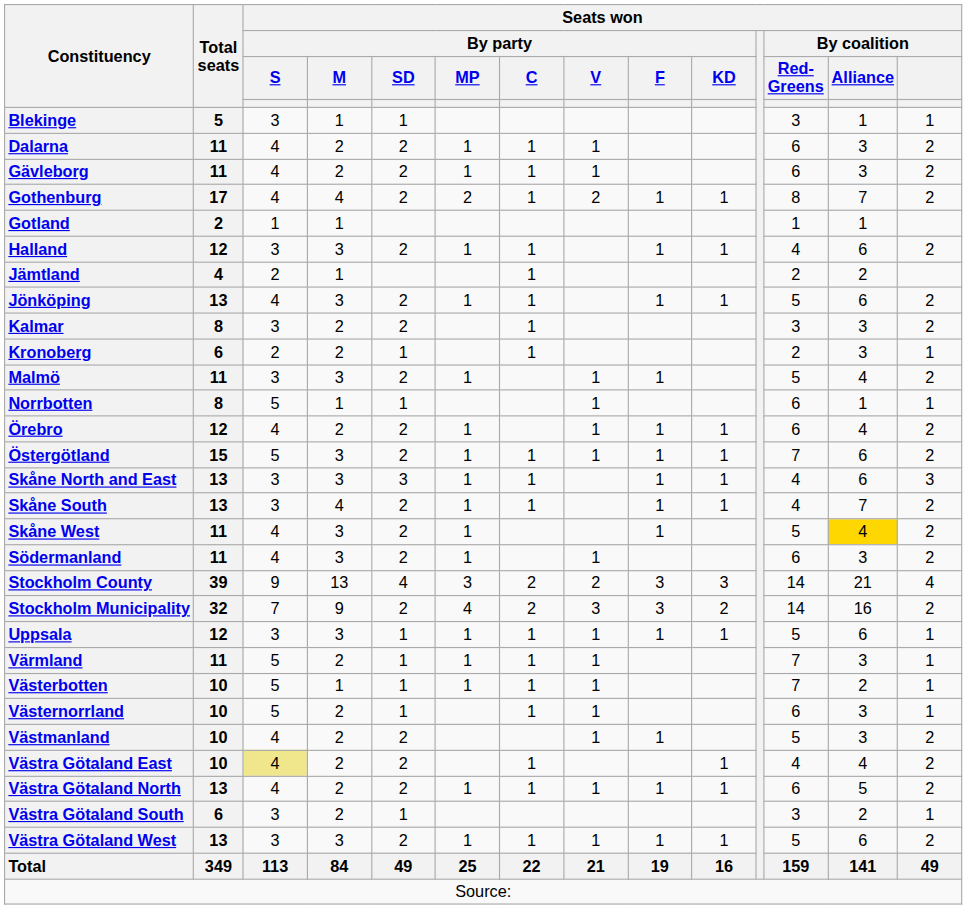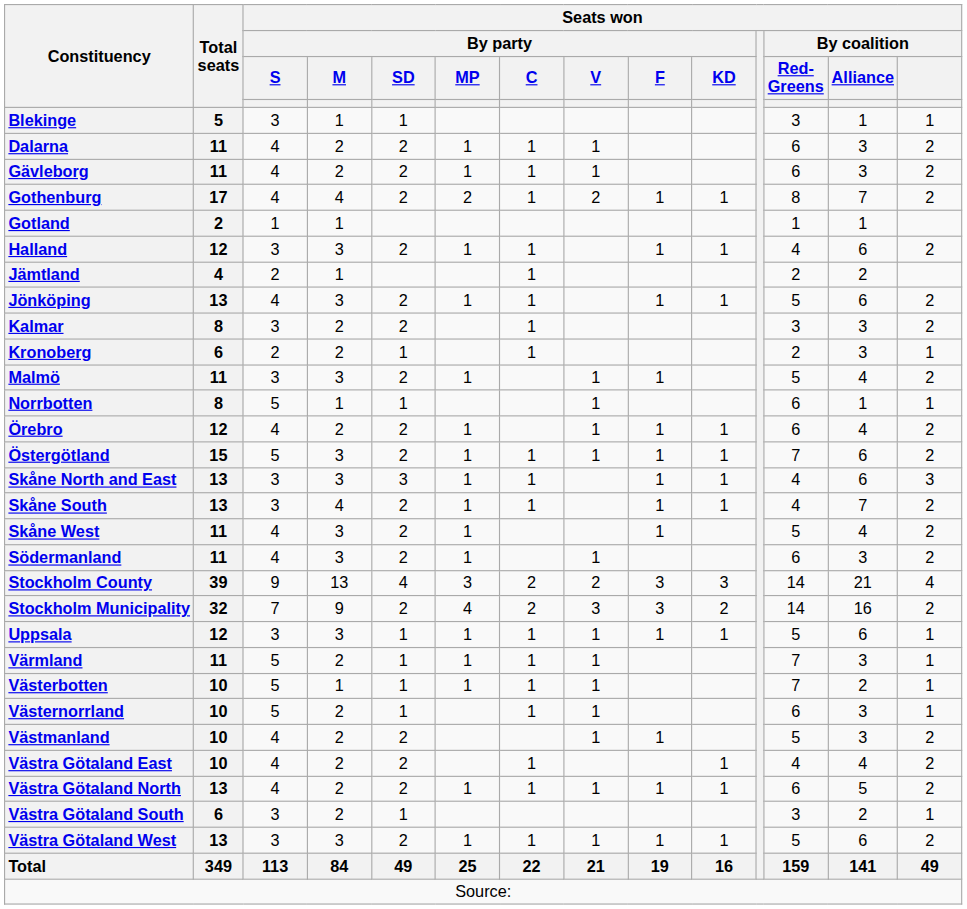(863, 532) gold background -> (863, 532) no background
(275, 763) khaki background -> (275, 763) no background
